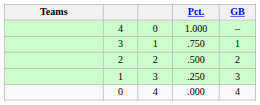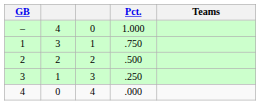columns swapped: (54, 12) <-> (238, 12)
